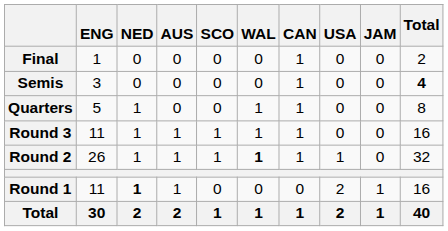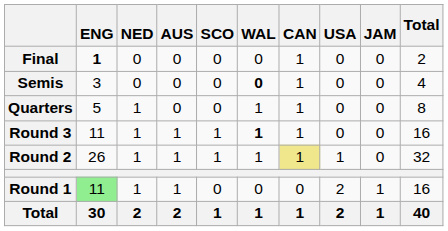(97, 58) normal -> (97, 58) bold
(259, 83) normal -> (259, 83) bold
(422, 83) bold -> (422, 83) normal
(259, 132) normal -> (259, 132) bold
(259, 157) bold -> (259, 157) normal
(300, 157) no background -> (300, 157) khaki background
(97, 189) no background -> (97, 189) lightgreen background
(137, 189) bold -> (137, 189) normal
